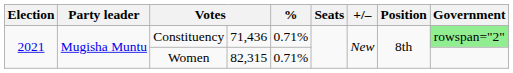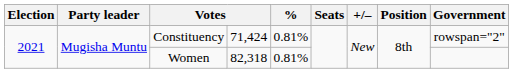(249, 36) 71,436 -> (249, 36) 71,424
(291, 36) 0.71% -> (291, 36) 0.81%
(469, 36) lightgreen background -> (469, 36) no background
(249, 57) 82,315 -> (249, 57) 82,318
(291, 57) 0.71% -> (291, 57) 0.81%
